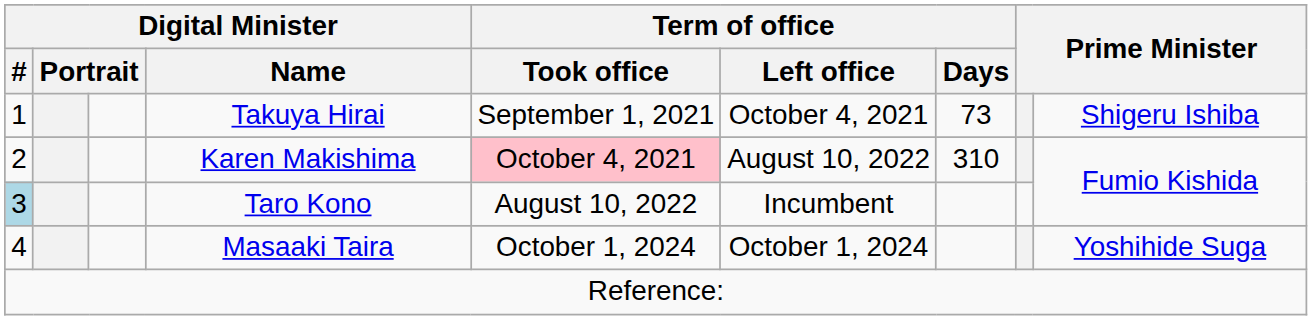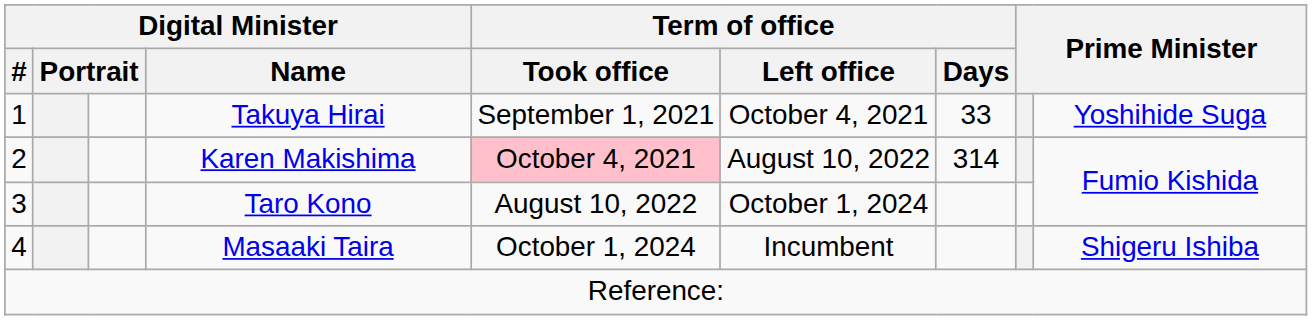(976, 114) 73 -> (976, 114) 33
(1170, 114) Shigeru Ishiba -> (1170, 114) Yoshihide Suga
(976, 159) 310 -> (976, 159) 314
(19, 203) lightblue background -> (19, 203) no background
(829, 203) Incumbent -> (829, 203) October 1, 2024
(829, 247) October 1, 2024 -> (829, 247) Incumbent
(1170, 247) Yoshihide Suga -> (1170, 247) Shigeru Ishiba
